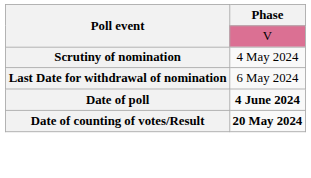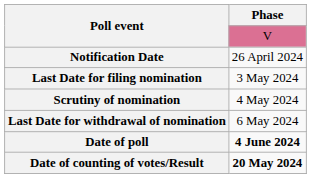+ row: (117, 57)
+ row: (117, 78)
